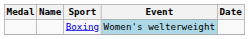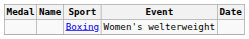(159, 27) lightblue background -> (159, 27) no background
